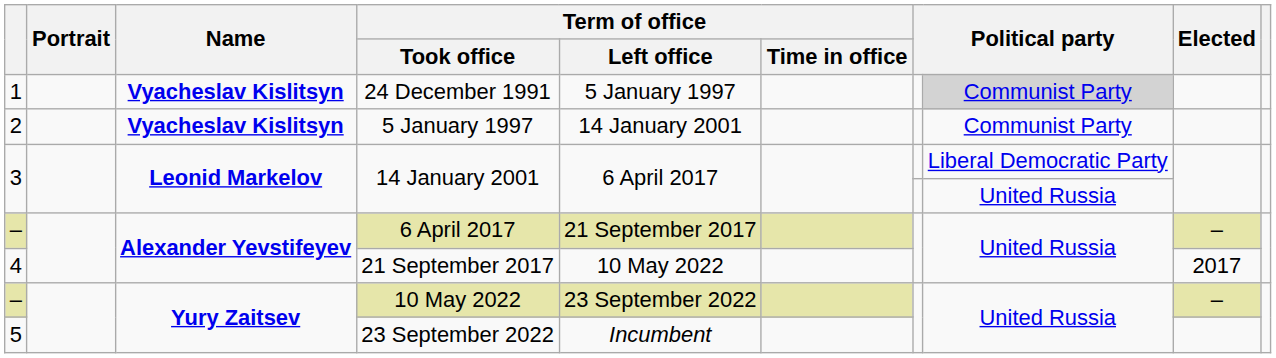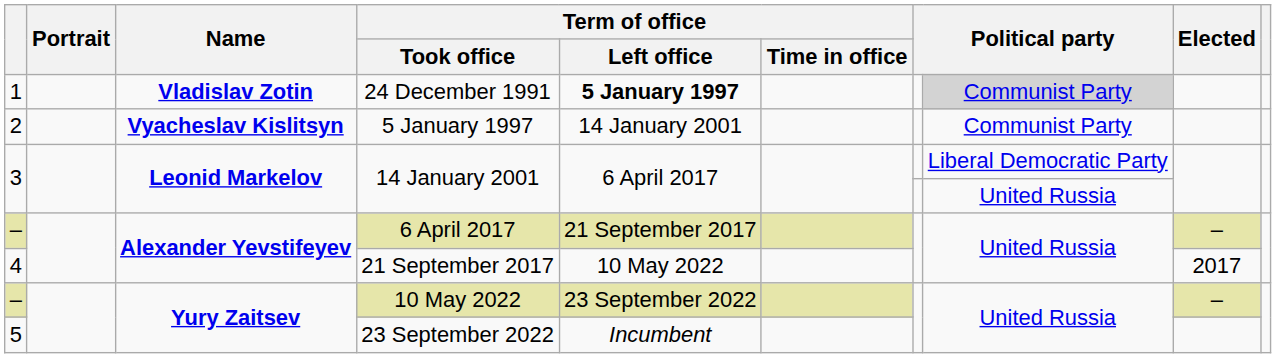(236, 91) Vyacheslav Kislitsyn -> (236, 91) Vladislav Zotin
(660, 91) normal -> (660, 91) bold
